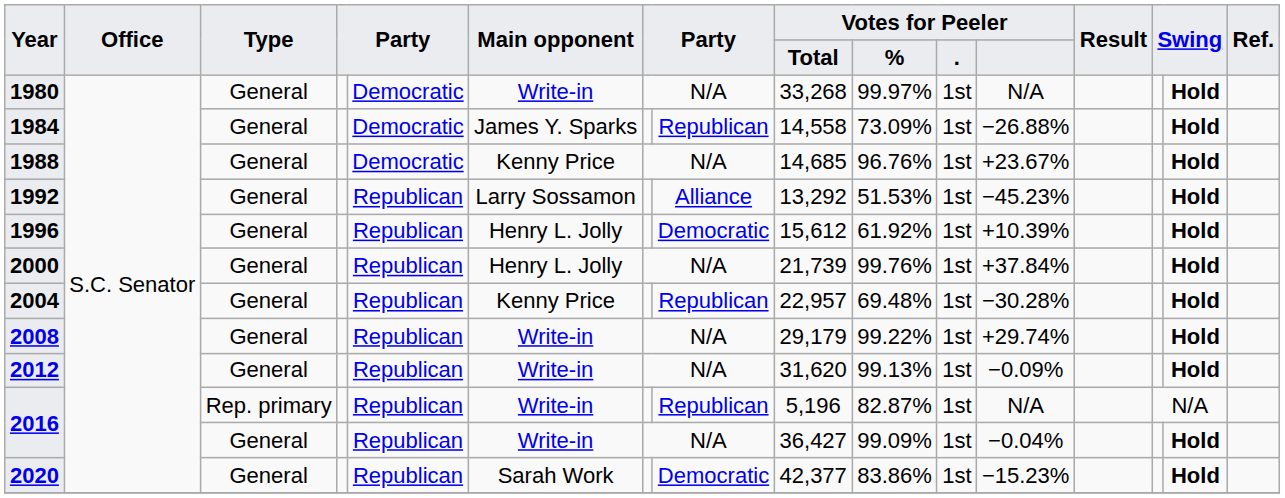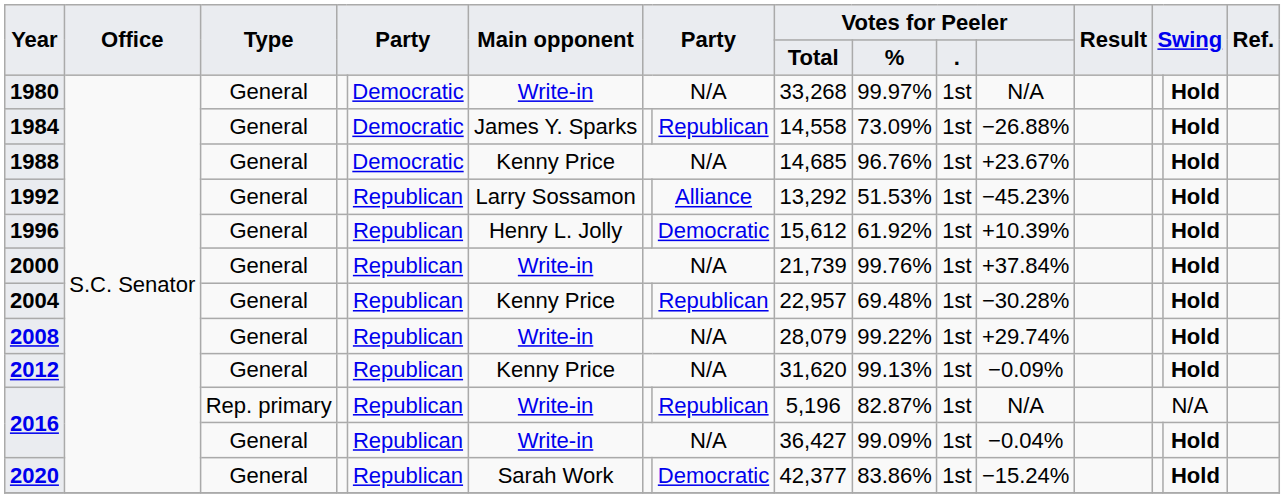(556, 266) Henry L. Jolly -> (556, 266) Write-in
(813, 336) 29,179 -> (813, 336) 28,079
(556, 371) Write-in -> (556, 371) Kenny Price
(1026, 475) −15.23% -> (1026, 475) −15.24%
